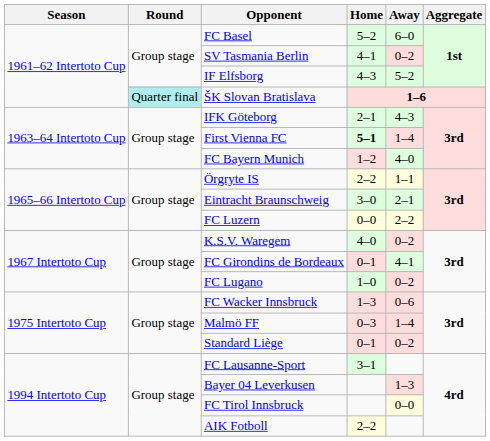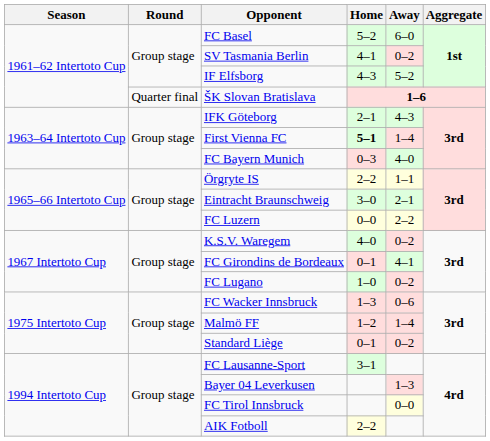(165, 96) paleturquoise background -> (165, 96) no background
(367, 158) 1–2 -> (367, 158) 0–3
(367, 323) 0–3 -> (367, 323) 1–2
